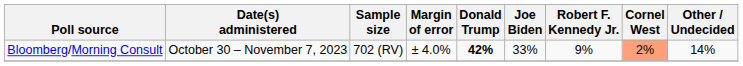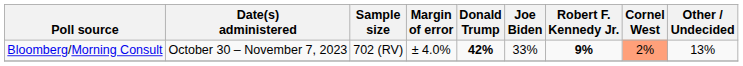(584, 50) normal -> (584, 50) bold
(703, 50) 14% -> (703, 50) 13%
